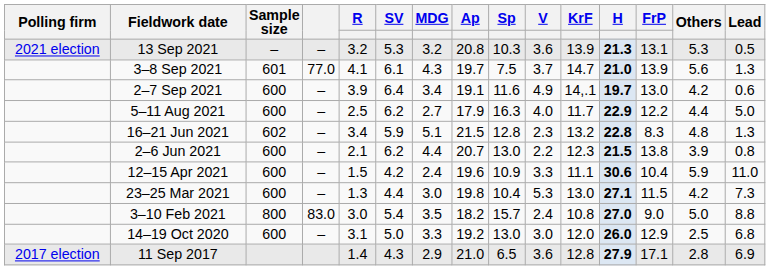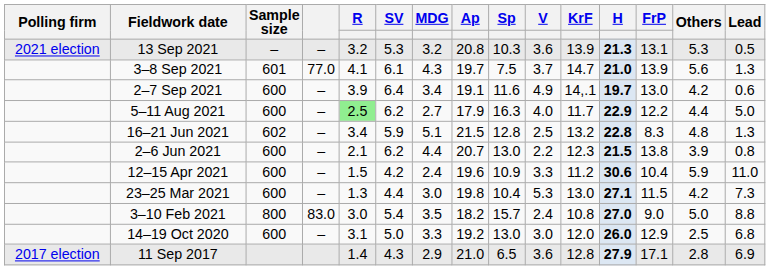(357, 111) no background -> (357, 111) lightgreen background
(543, 132) 2.3 -> (543, 132) 2.5
(580, 173) 11.1 -> (580, 173) 11.2
